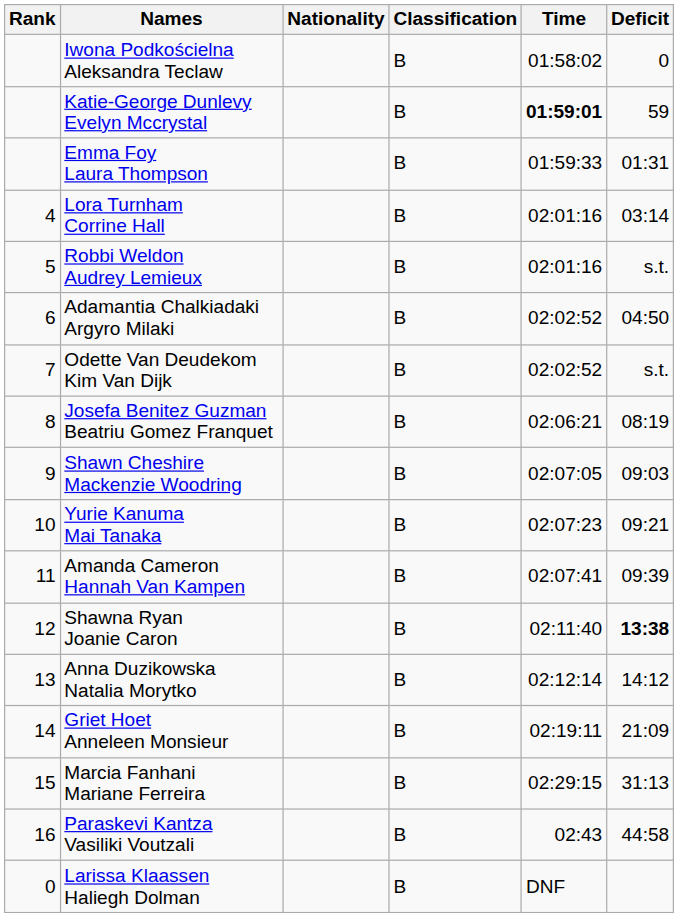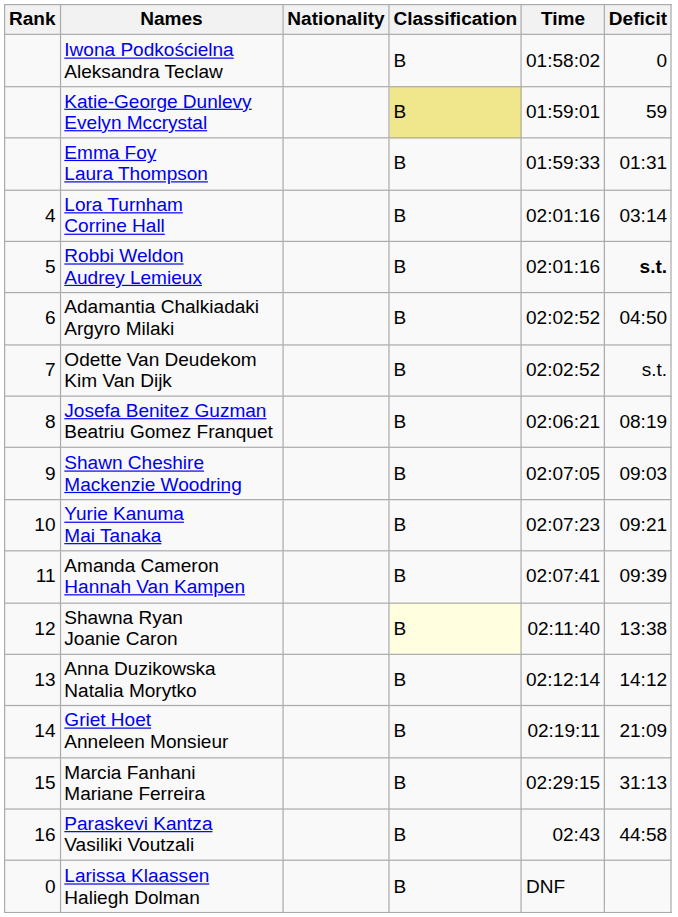(400, 112) no background -> (400, 112) khaki background
(564, 112) bold -> (563, 112) normal
(656, 266) normal -> (653, 266) bold
(400, 628) no background -> (400, 628) lightyellow background
(645, 628) bold -> (643, 628) normal
